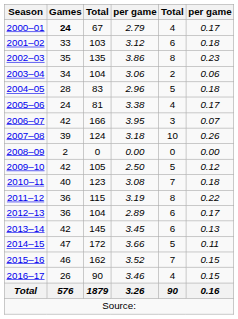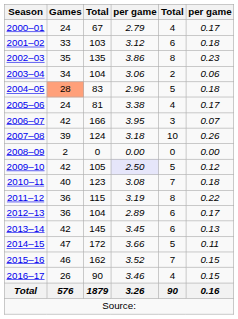(65, 27) bold -> (65, 27) normal
(65, 89) no background -> (65, 89) lightsalmon background
(135, 167) no background -> (135, 167) lavender background
